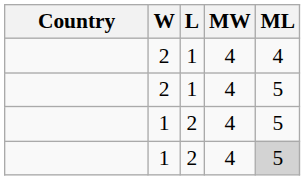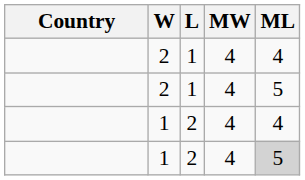(278, 123) 5 -> (278, 123) 4
